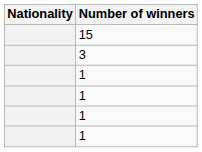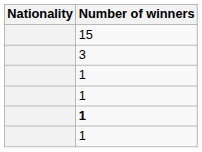(82, 116) normal -> (82, 116) bold
